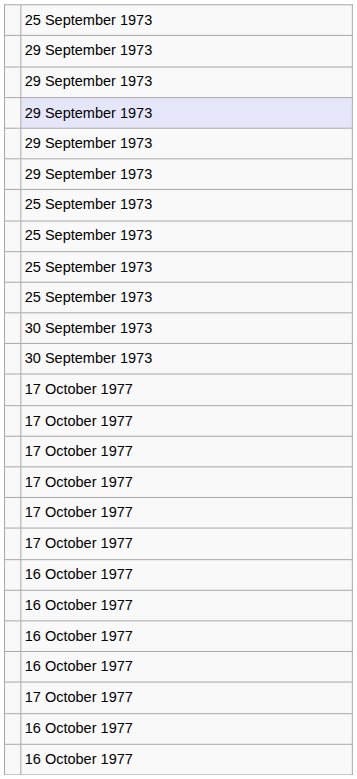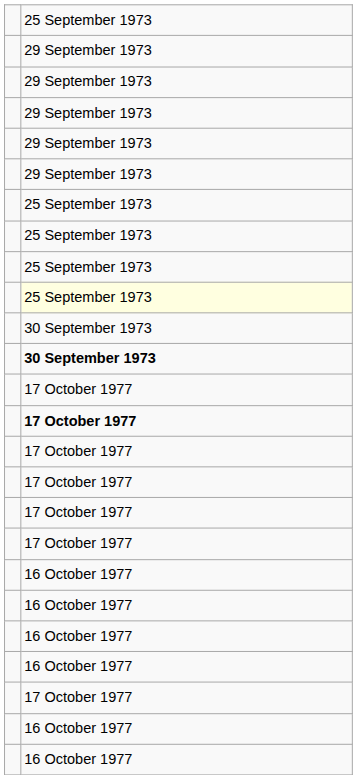(88, 112) lavender background -> (88, 112) no background
(88, 297) no background -> (88, 297) lightyellow background
(88, 358) normal -> (90, 358) bold
(79, 420) normal -> (80, 420) bold
